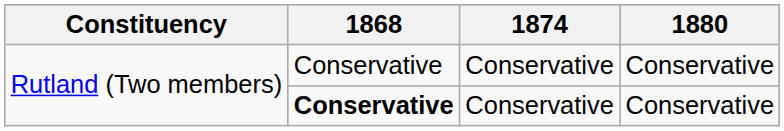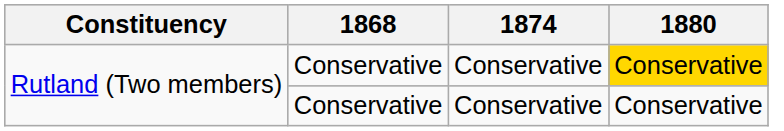(700, 65) no background -> (688, 65) gold background
(374, 105) bold -> (368, 105) normal
